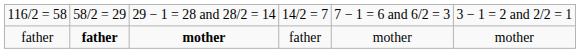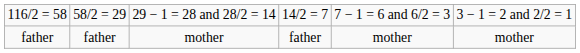(100, 37) bold -> (100, 37) normal
(204, 37) bold -> (204, 37) normal
